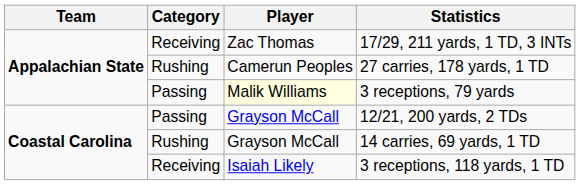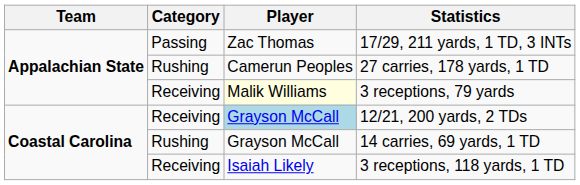(186, 42) Receiving -> (179, 42) Passing
(179, 92) Passing -> (186, 92) Receiving
(179, 117) Passing -> (186, 117) Receiving
(283, 117) no background -> (283, 117) lightblue background
